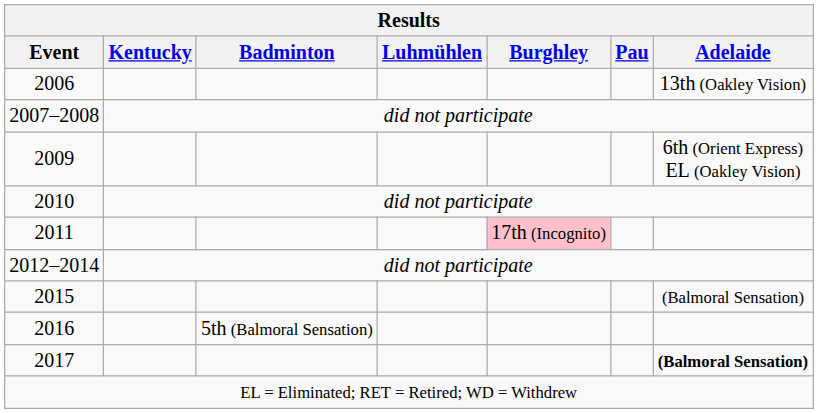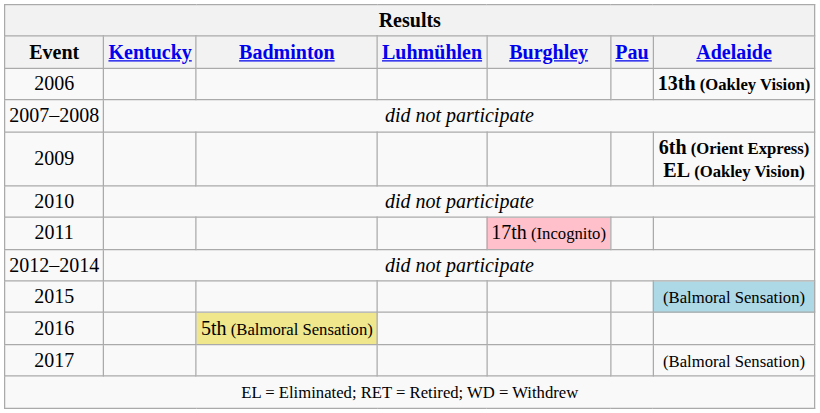(733, 83) normal -> (734, 83) bold
(733, 158) normal -> (734, 158) bold
(733, 297) no background -> (734, 297) lightblue background
(287, 328) no background -> (287, 328) khaki background
(733, 360) bold -> (734, 361) normal
